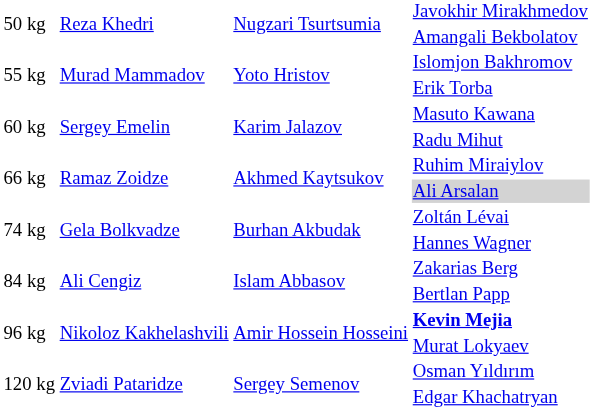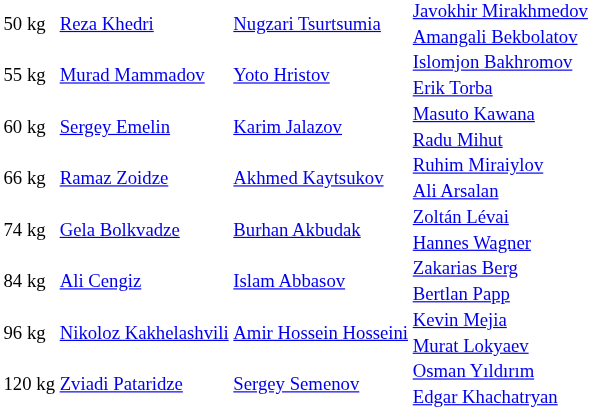(456, 191) lightgrey background -> (456, 191) no background
(462, 319) bold -> (460, 319) normal
